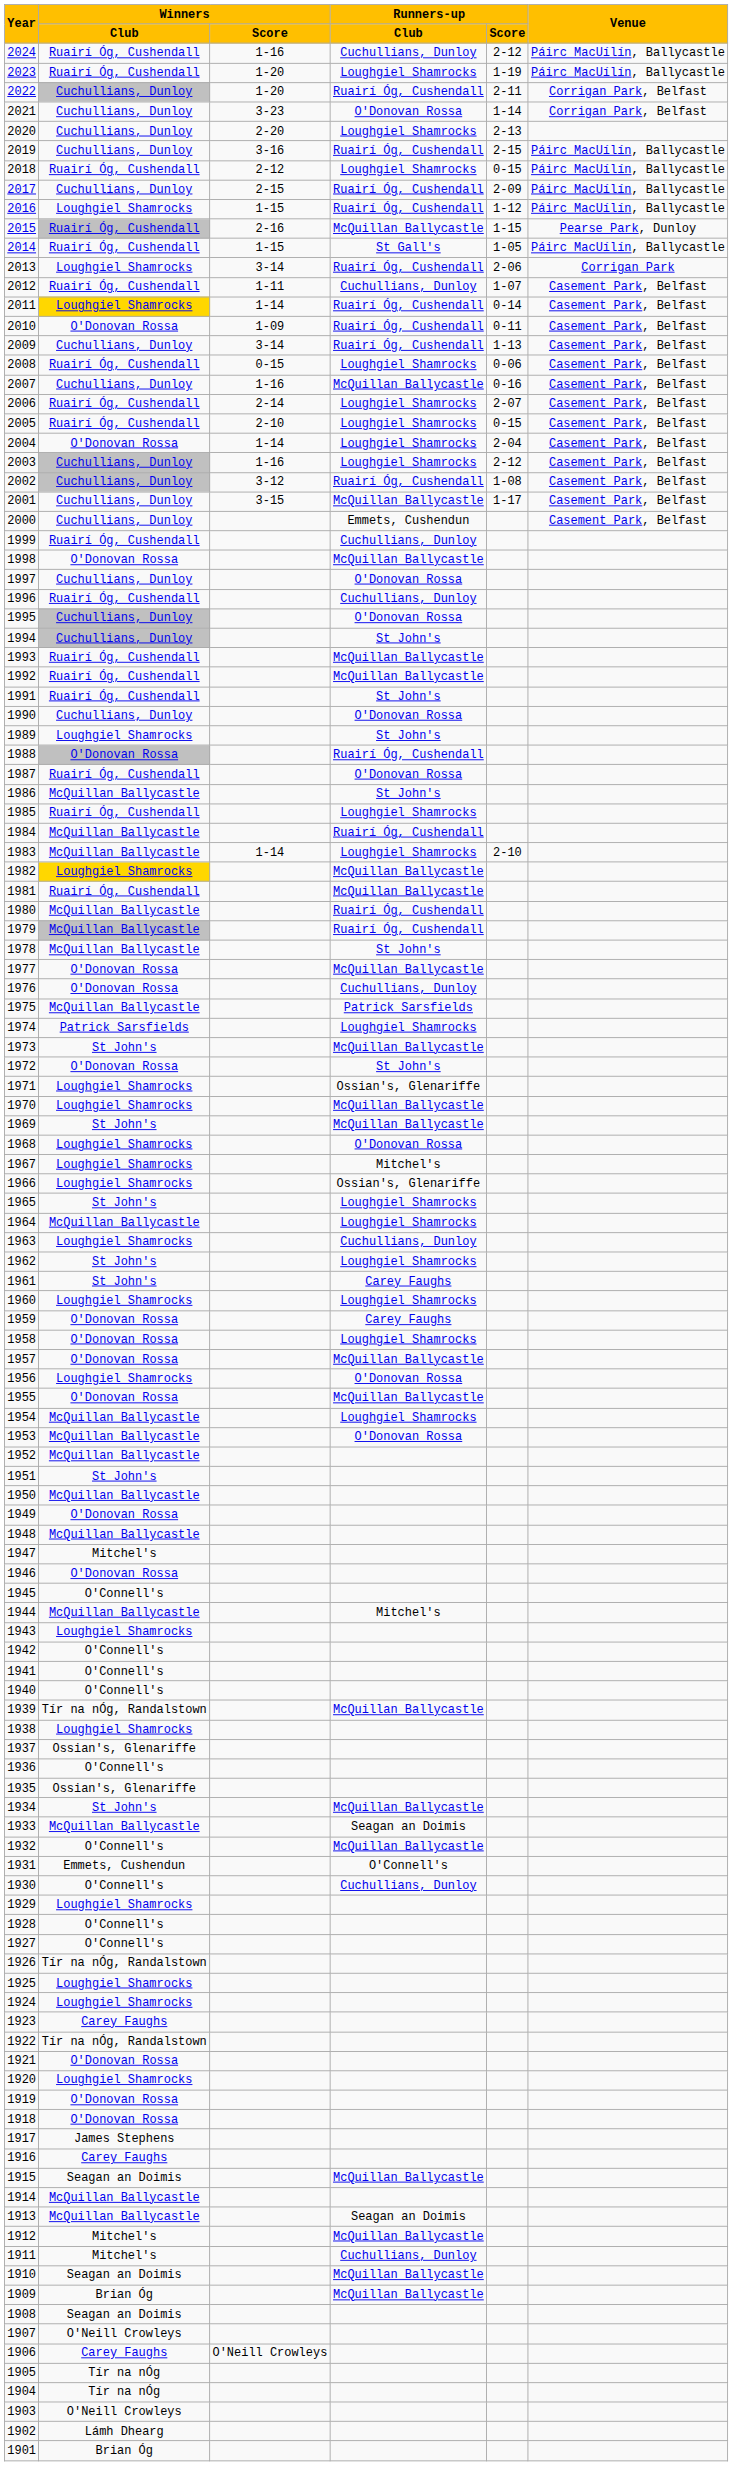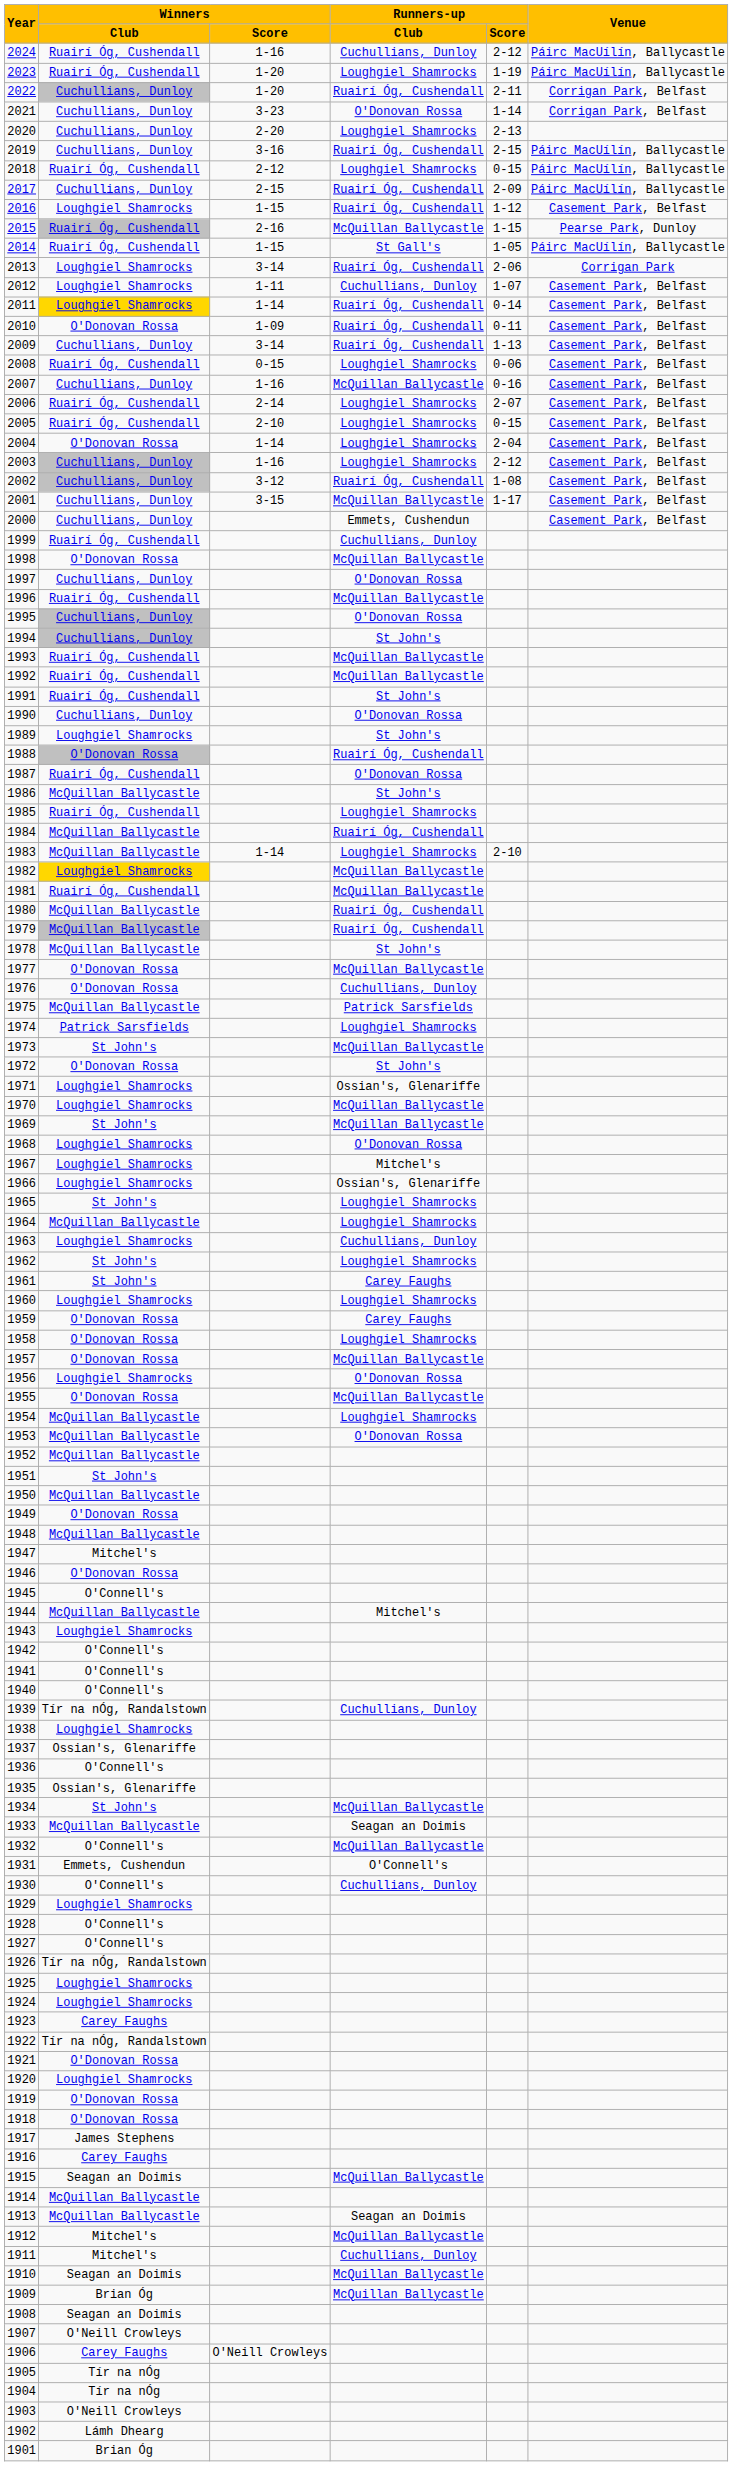(628, 209) Páirc MacUílín, Ballycastle -> (628, 209) Casement Park, Belfast
(124, 287) Ruairí Óg, Cushendall -> (124, 287) Loughgiel Shamrocks
(408, 599) Cuchullians, Dunloy -> (408, 599) McQuillan Ballycastle
(408, 1710) McQuillan Ballycastle -> (408, 1710) Cuchullians, Dunloy
